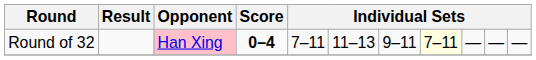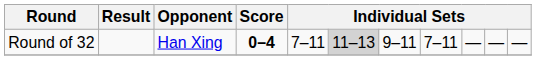(190, 42) pink background -> (190, 42) no background
(354, 42) no background -> (354, 42) lightgrey background
(441, 42) lightyellow background -> (441, 42) no background
